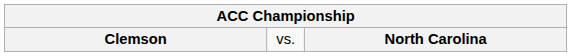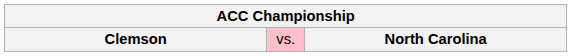(286, 39) no background -> (286, 39) pink background
